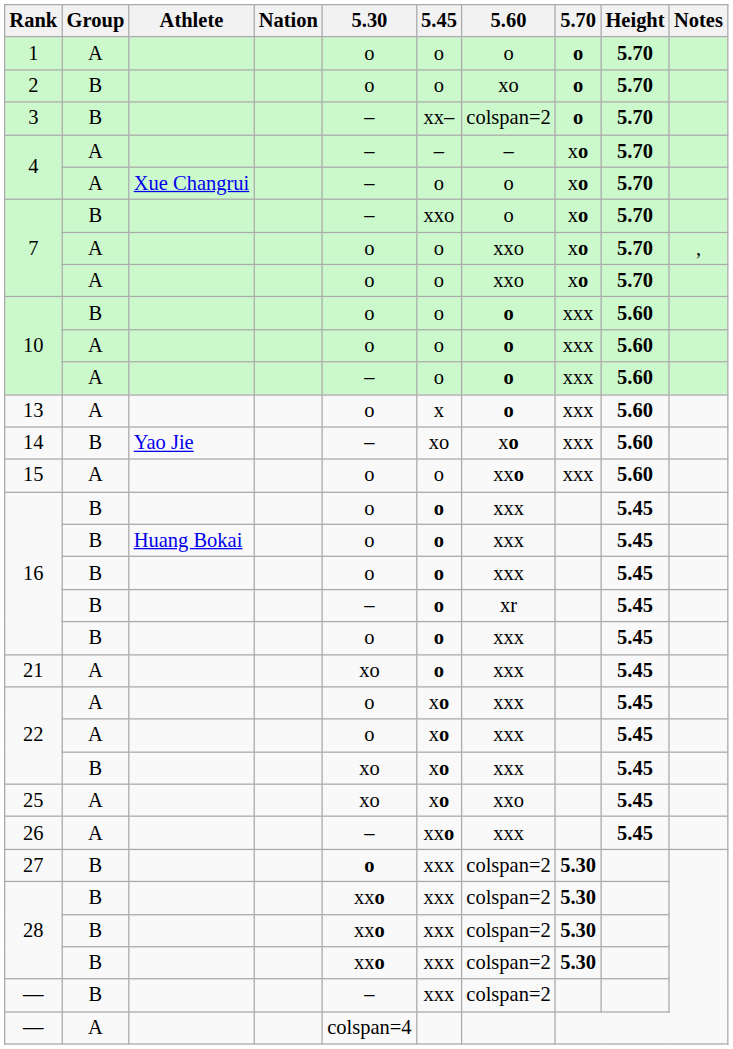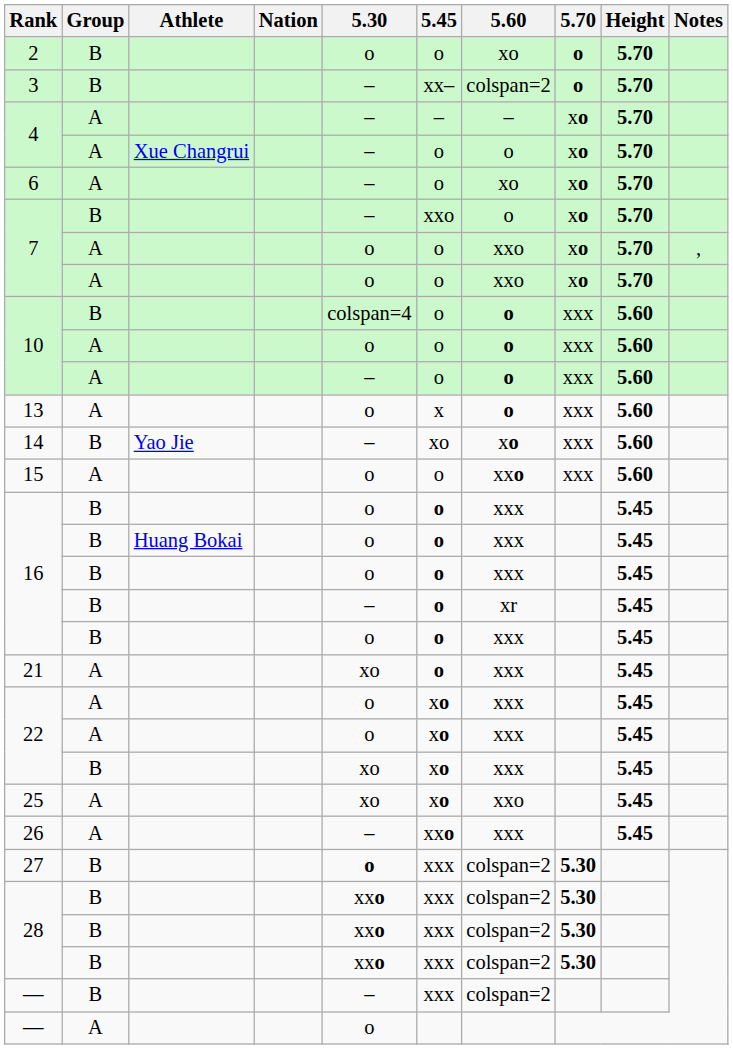- row: (33, 53)
+ row: (33, 183)
(369, 313) o -> (369, 313) colspan=4
(369, 1027) colspan=4 -> (369, 1027) o
